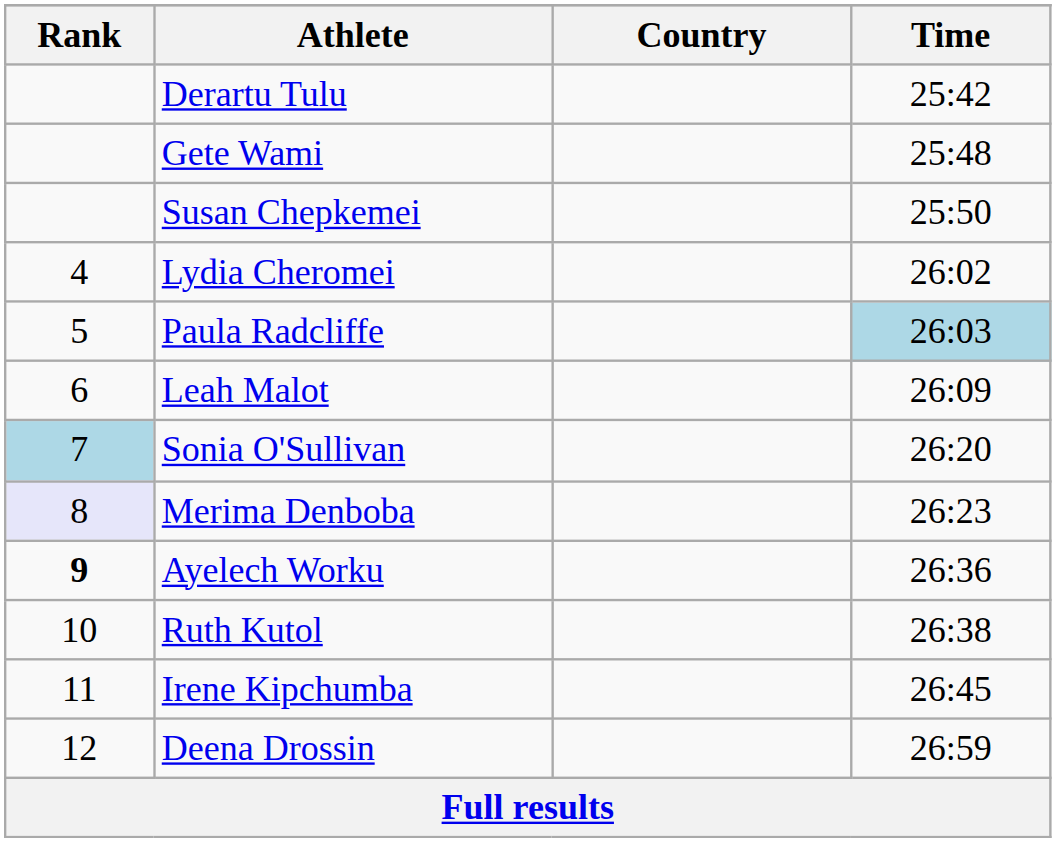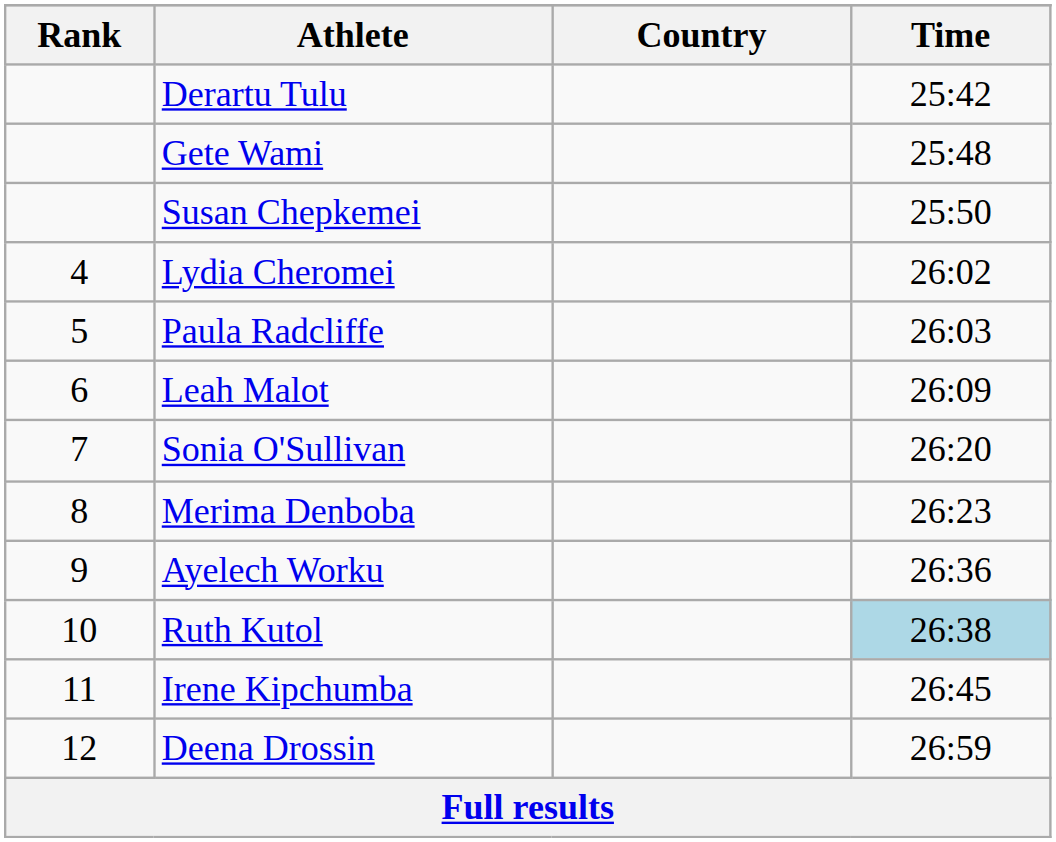(951, 331) lightblue background -> (951, 331) no background
(79, 450) lightblue background -> (79, 450) no background
(79, 509) lavender background -> (79, 509) no background
(79, 568) bold -> (79, 568) normal
(951, 628) no background -> (951, 628) lightblue background
